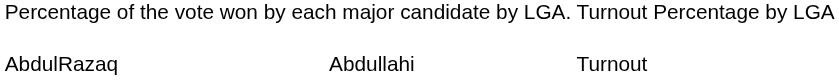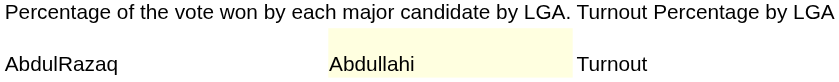(372, 64) no background -> (372, 64) lightyellow background
